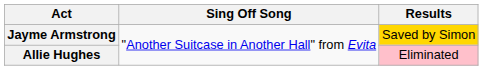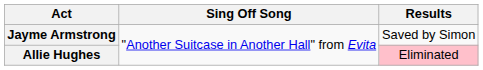(429, 34) gold background -> (429, 34) no background
